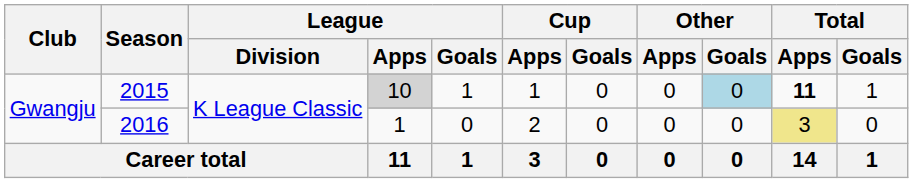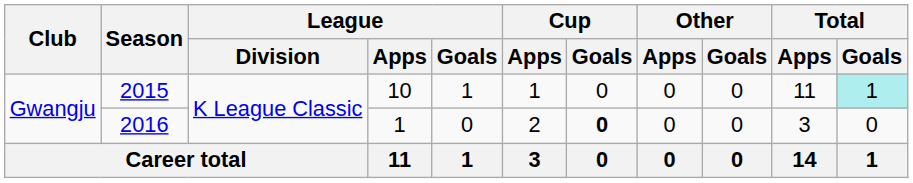(400, 90) lightgrey background -> (400, 90) no background
(737, 90) lightblue background -> (737, 90) no background
(804, 90) bold -> (804, 90) normal
(872, 90) no background -> (872, 90) paleturquoise background
(602, 125) normal -> (602, 125) bold
(804, 125) khaki background -> (804, 125) no background
